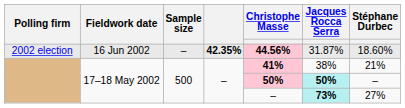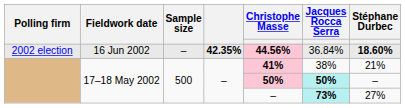(326, 52) 31.87% -> (326, 52) 36.84%
(375, 52) normal -> (375, 52) bold
